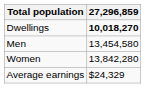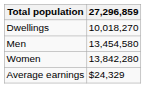(114, 28) bold -> (114, 28) normal
